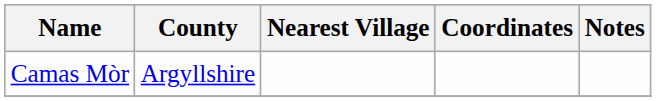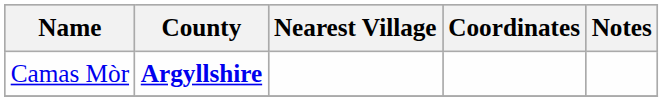(198, 72) normal -> (201, 72) bold
